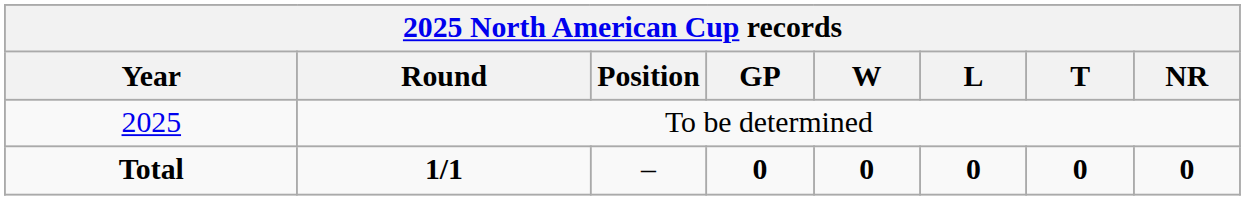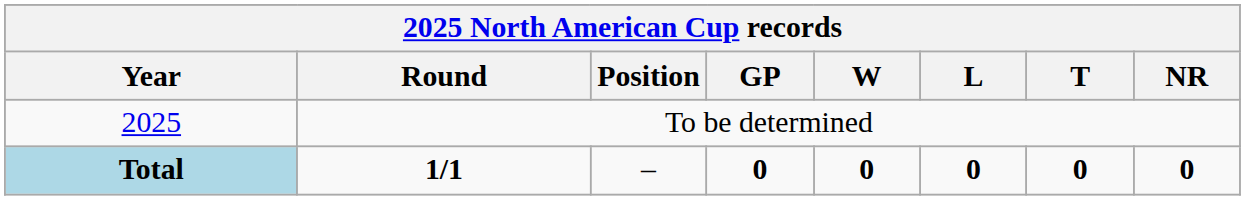(151, 169) no background -> (151, 169) lightblue background
